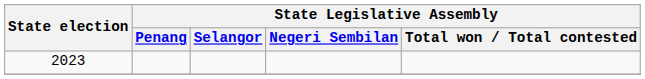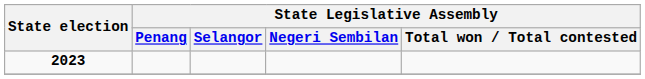(68, 63) normal -> (68, 63) bold
